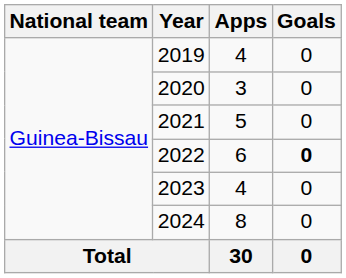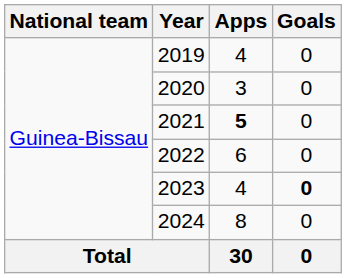(241, 121) normal -> (241, 121) bold
(306, 155) bold -> (306, 155) normal
(306, 188) normal -> (306, 188) bold
